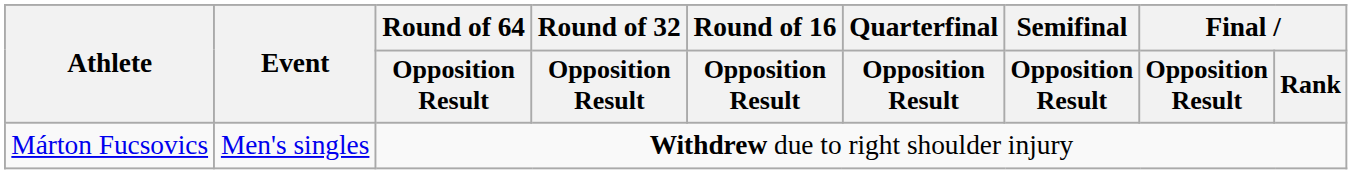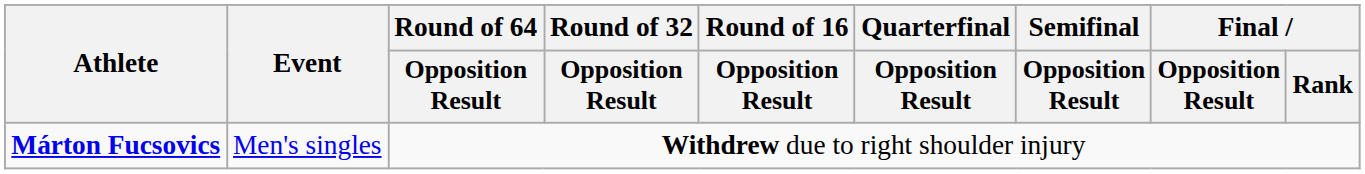(110, 145) normal -> (116, 145) bold
